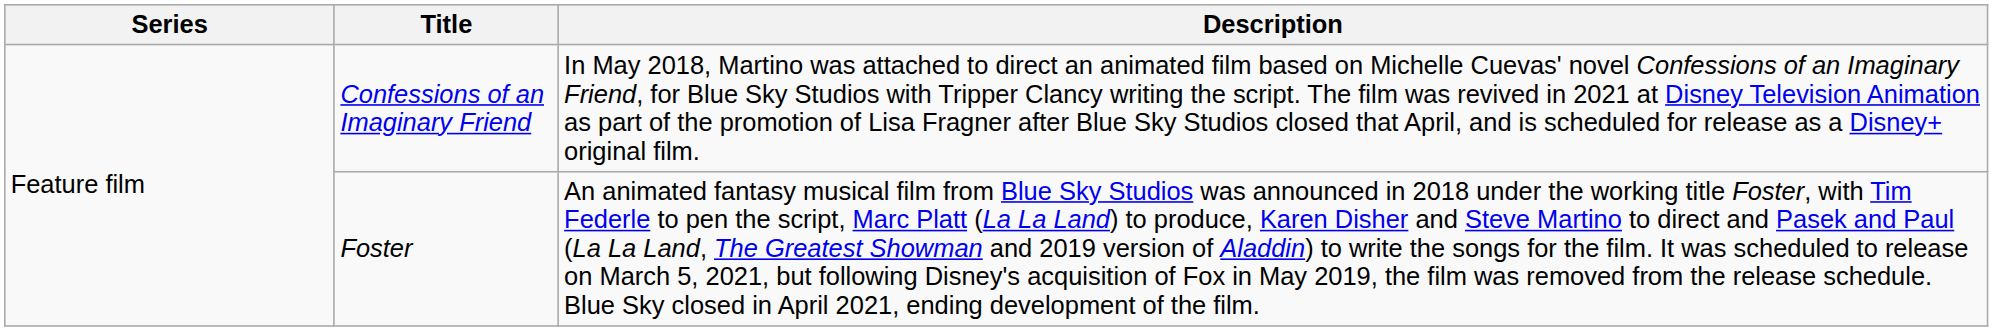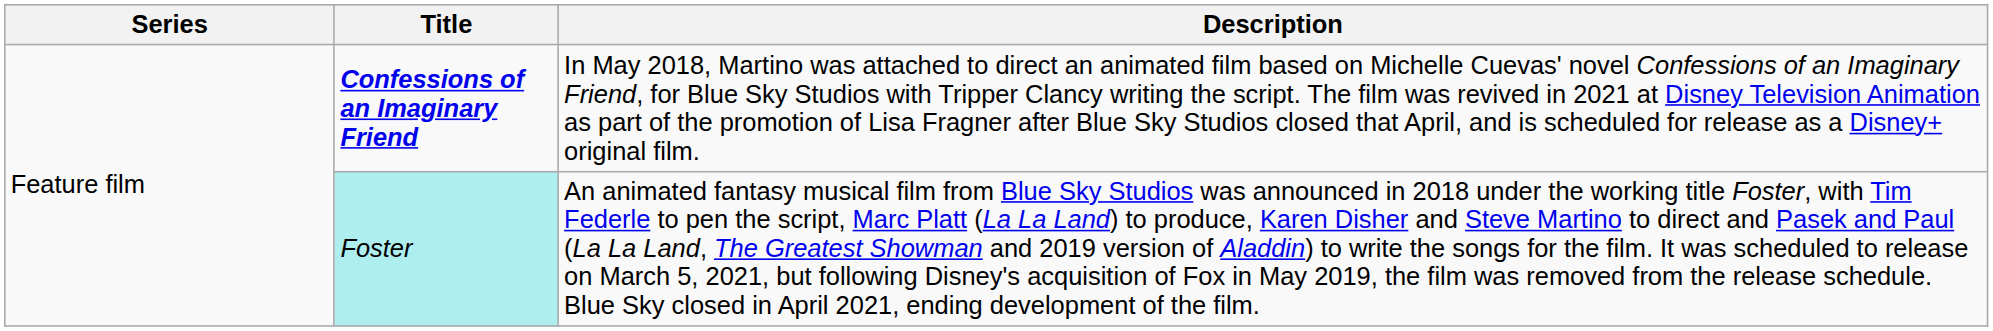(442, 107) normal -> (432, 107) bold
(376, 248) no background -> (376, 248) paleturquoise background
